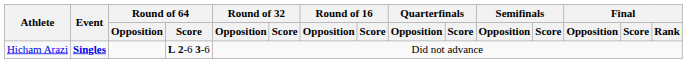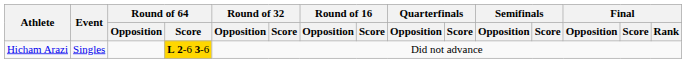(90, 50) bold -> (89, 50) normal
(189, 50) no background -> (188, 50) gold background
